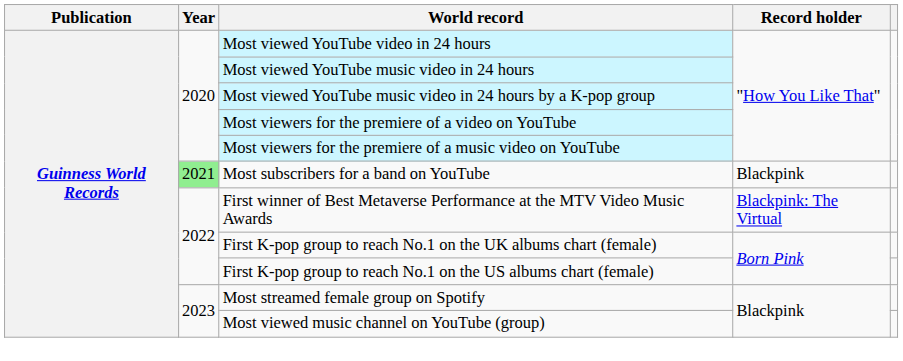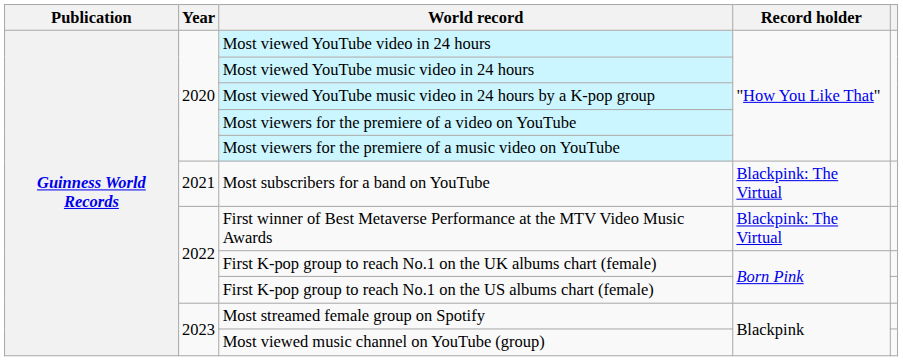(199, 174) lightgreen background -> (199, 183) no background
(770, 174) Blackpink -> (787, 183) Blackpink: The Virtual
